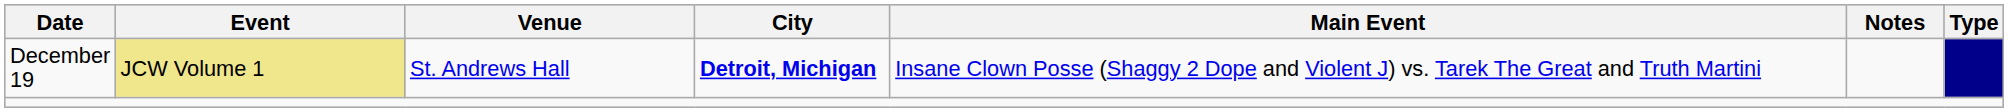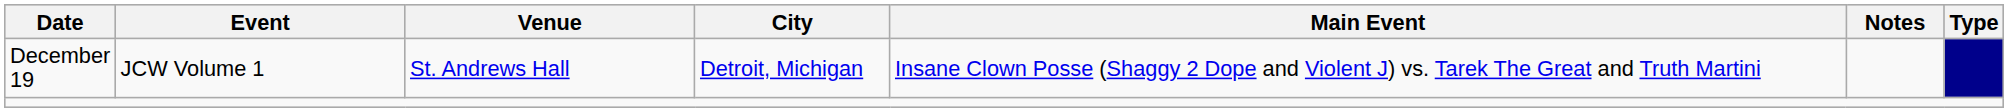(193, 68) khaki background -> (193, 68) no background
(788, 68) bold -> (782, 68) normal
